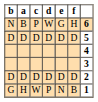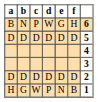columns swapped: (24, 11) <-> (11, 11)
